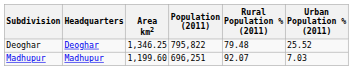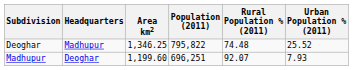(82, 45) Deoghar -> (84, 45) Madhupur
(236, 45) 79.48 -> (236, 45) 74.48
(84, 59) Madhupur -> (82, 59) Deoghar
(297, 59) 7.03 -> (297, 59) 7.93
